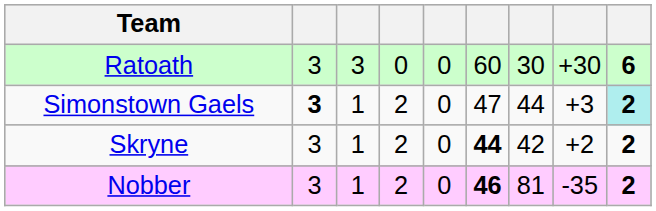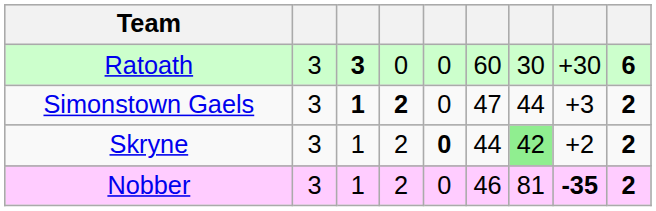(358, 64) normal -> (358, 64) bold
(315, 104) bold -> (315, 104) normal
(358, 104) normal -> (358, 104) bold
(401, 104) normal -> (401, 104) bold
(629, 104) paleturquoise background -> (629, 104) no background
(444, 144) normal -> (444, 144) bold
(488, 144) bold -> (488, 144) normal
(531, 144) no background -> (531, 144) lightgreen background
(488, 184) bold -> (488, 184) normal
(580, 184) normal -> (580, 184) bold
